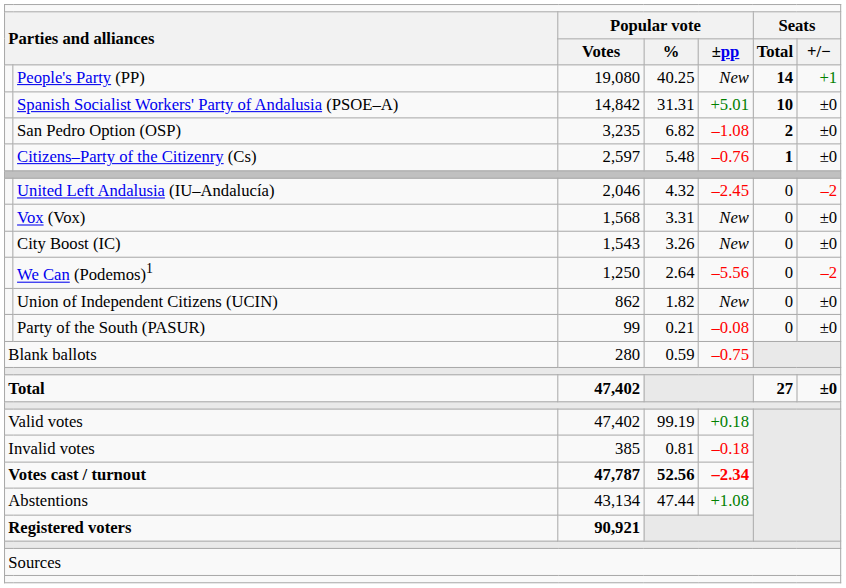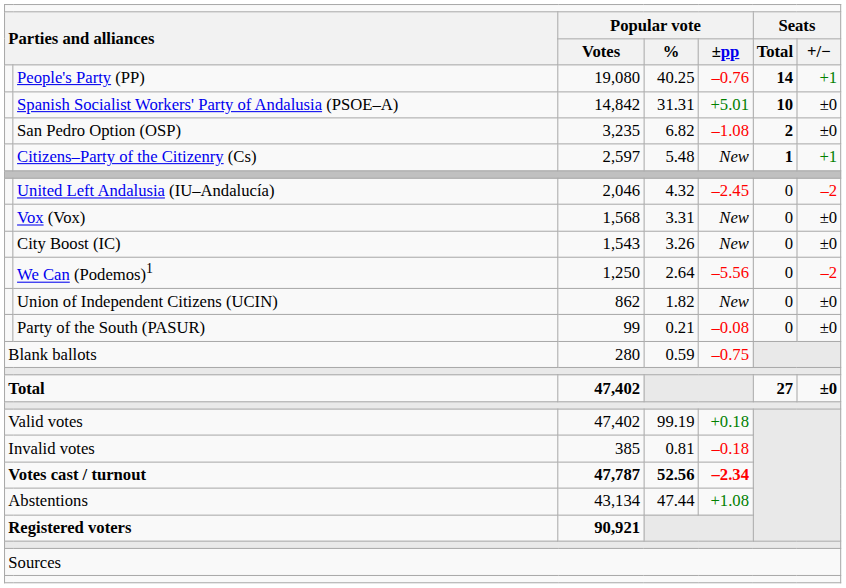(734, 78) New -> (730, 78) –0.76
(730, 157) –0.76 -> (734, 157) New
(828, 157) ±0 -> (828, 157) +1
